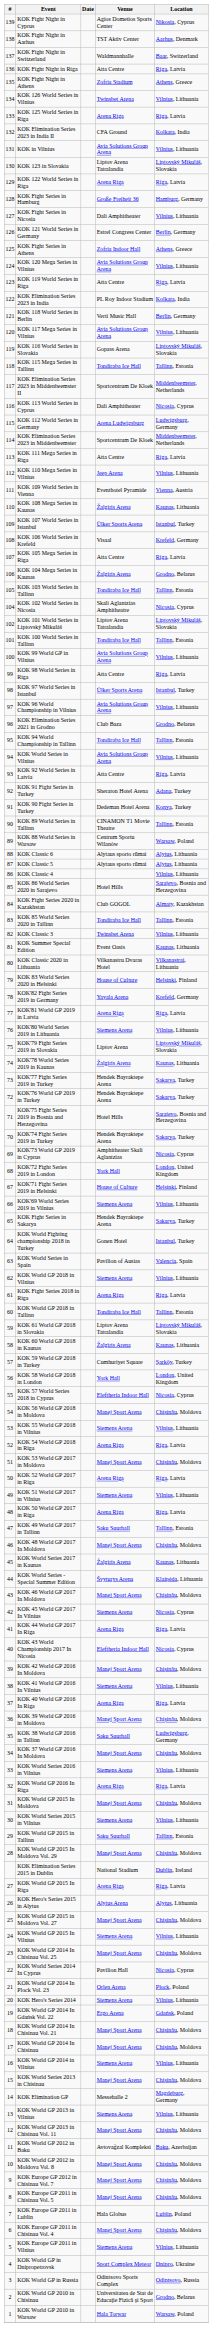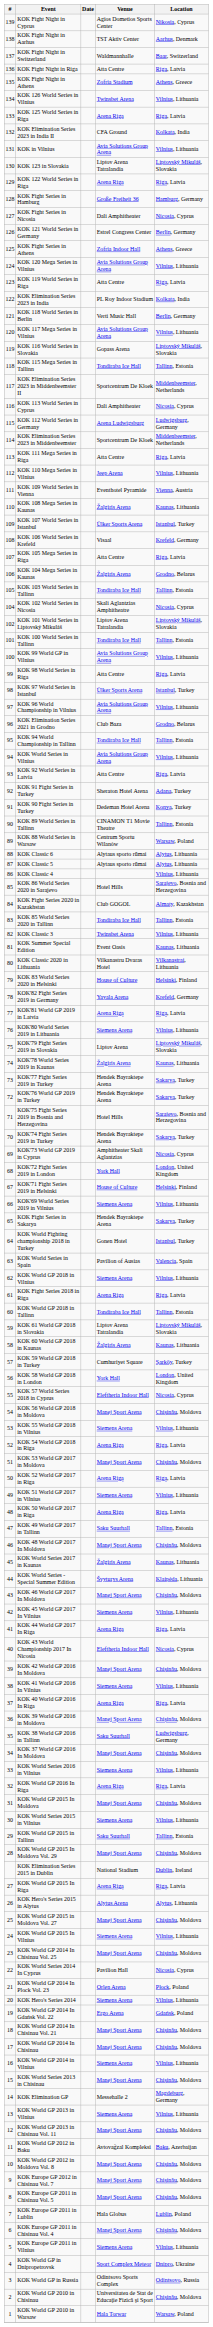(177, 216) Vilnius, Lithuania -> (175, 216) Nicosia, Cyprus
(175, 1612) Nicosia, Cyprus -> (177, 1612) Vilnius, Lithuania
(175, 2297) Grodno, Belarus -> (178, 2297) Chișinău, Moldova
